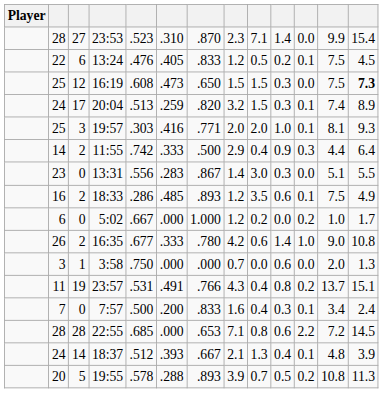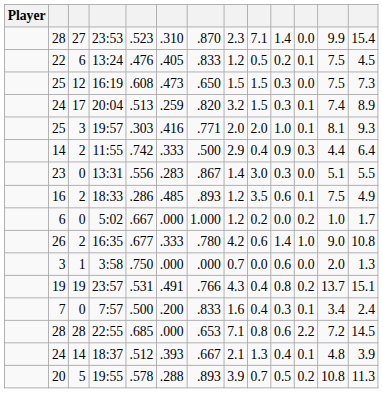(367, 83) bold -> (367, 83) normal
(59, 286) 11 -> (59, 286) 19
